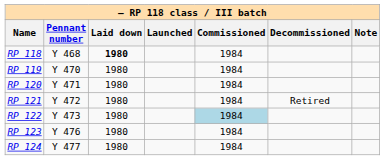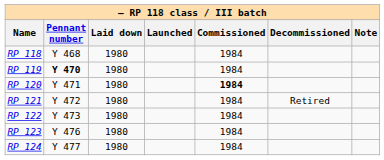(116, 54) bold -> (116, 54) normal
(66, 69) normal -> (66, 69) bold
(231, 85) normal -> (231, 85) bold
(231, 116) lightblue background -> (231, 116) no background
